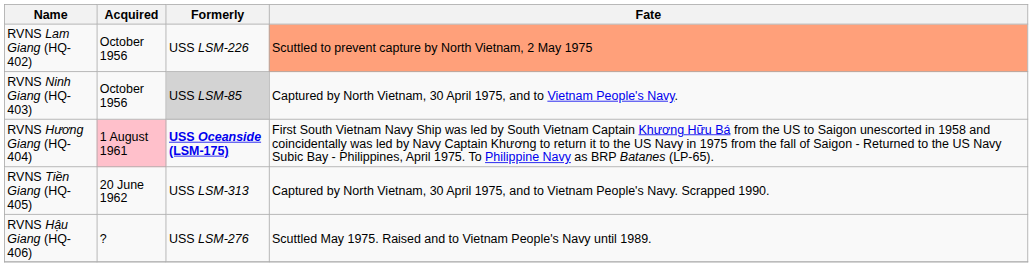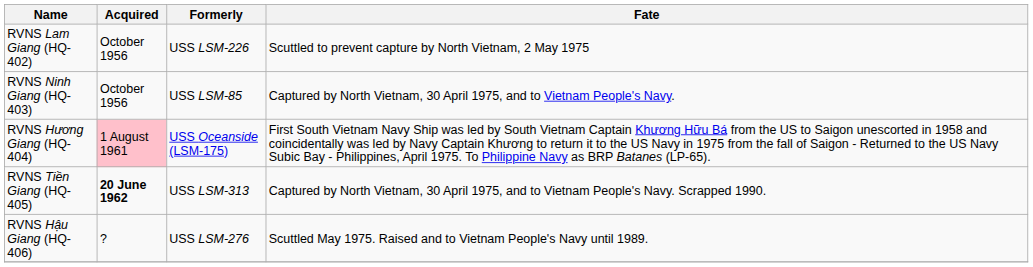(432, 48) lightsalmon background -> (429, 48) no background
(205, 96) lightgrey background -> (206, 96) no background
(215, 143) bold -> (214, 143) normal
(122, 191) normal -> (123, 191) bold
